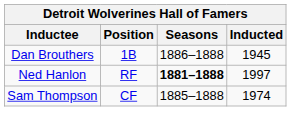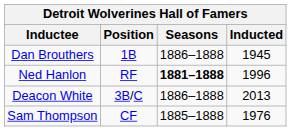(256, 75) 1997 -> (256, 75) 1996
+ row: (52, 95)
(256, 95) 1974 -> (256, 116) 1976
